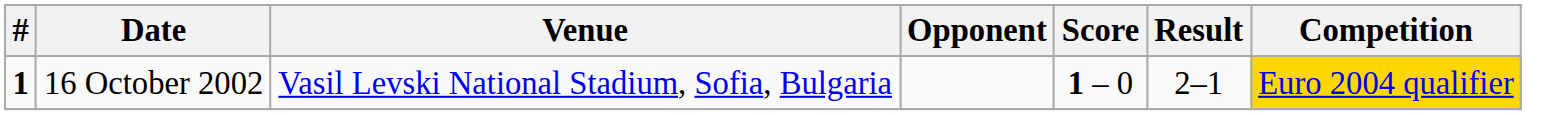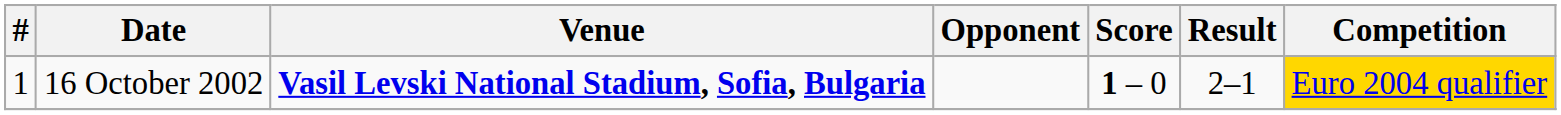(21, 82) bold -> (21, 82) normal
(585, 82) normal -> (602, 82) bold
